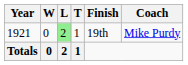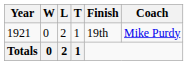(63, 32) lightgreen background -> (63, 32) no background
